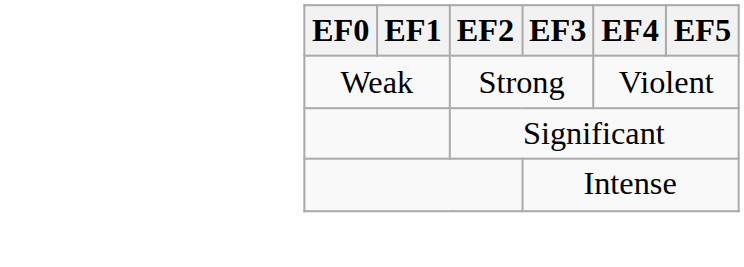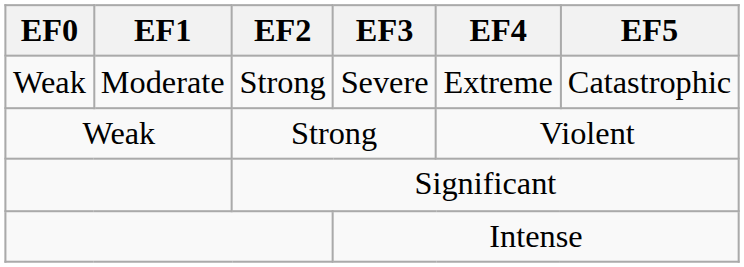+ row: (385, 81)
